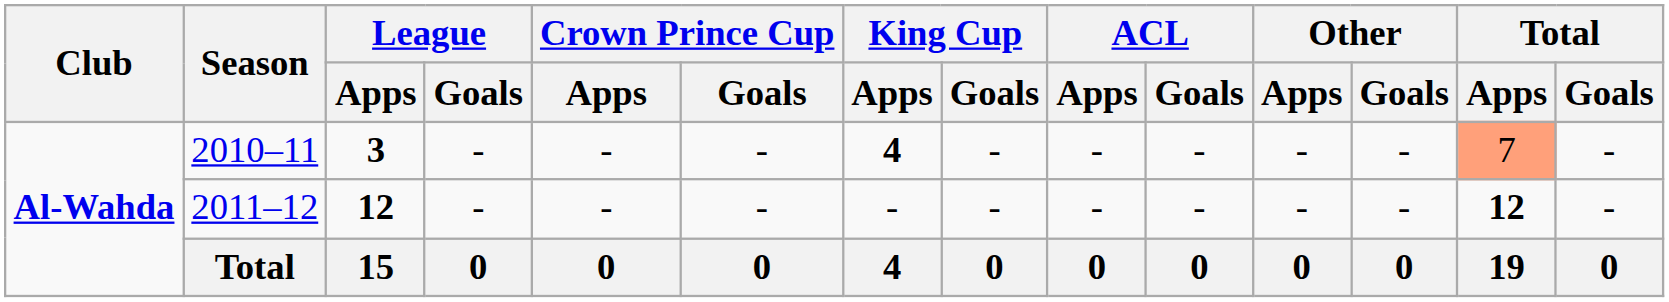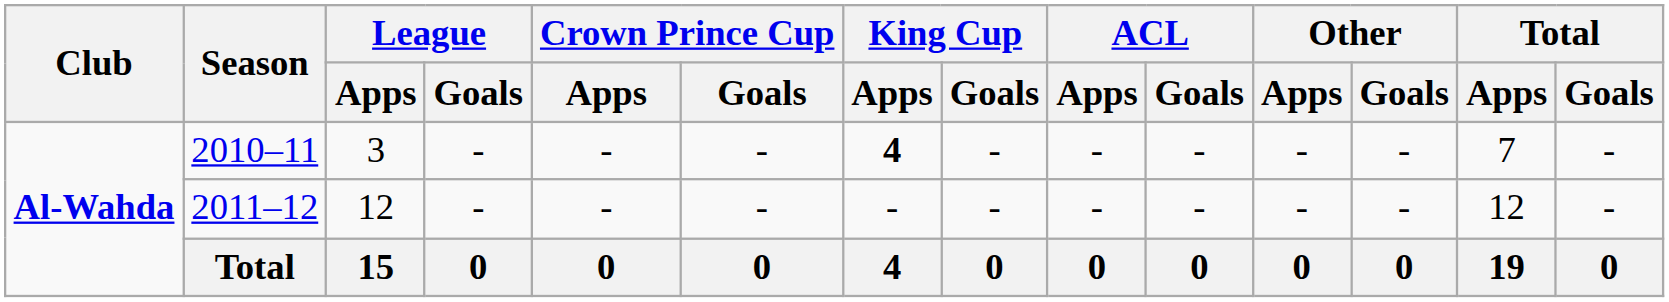(376, 149) bold -> (376, 149) normal
(1507, 149) lightsalmon background -> (1507, 149) no background
(376, 207) bold -> (376, 207) normal
(1507, 207) bold -> (1507, 207) normal
